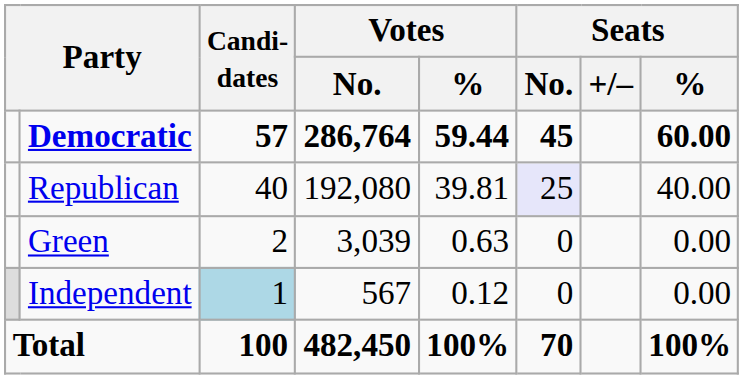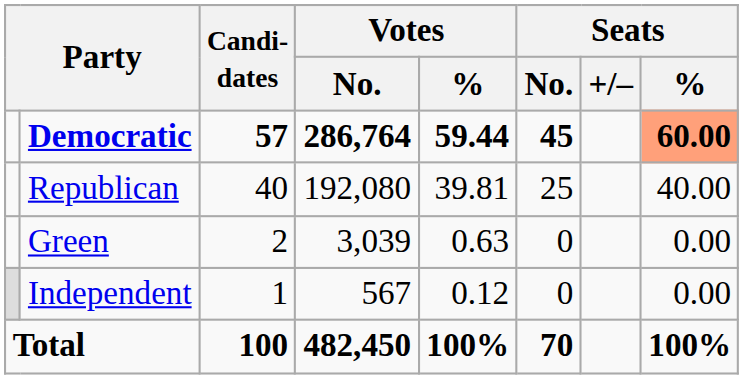(694, 135) no background -> (694, 135) lightsalmon background
(557, 188) lavender background -> (557, 188) no background
(280, 293) lightblue background -> (280, 293) no background
